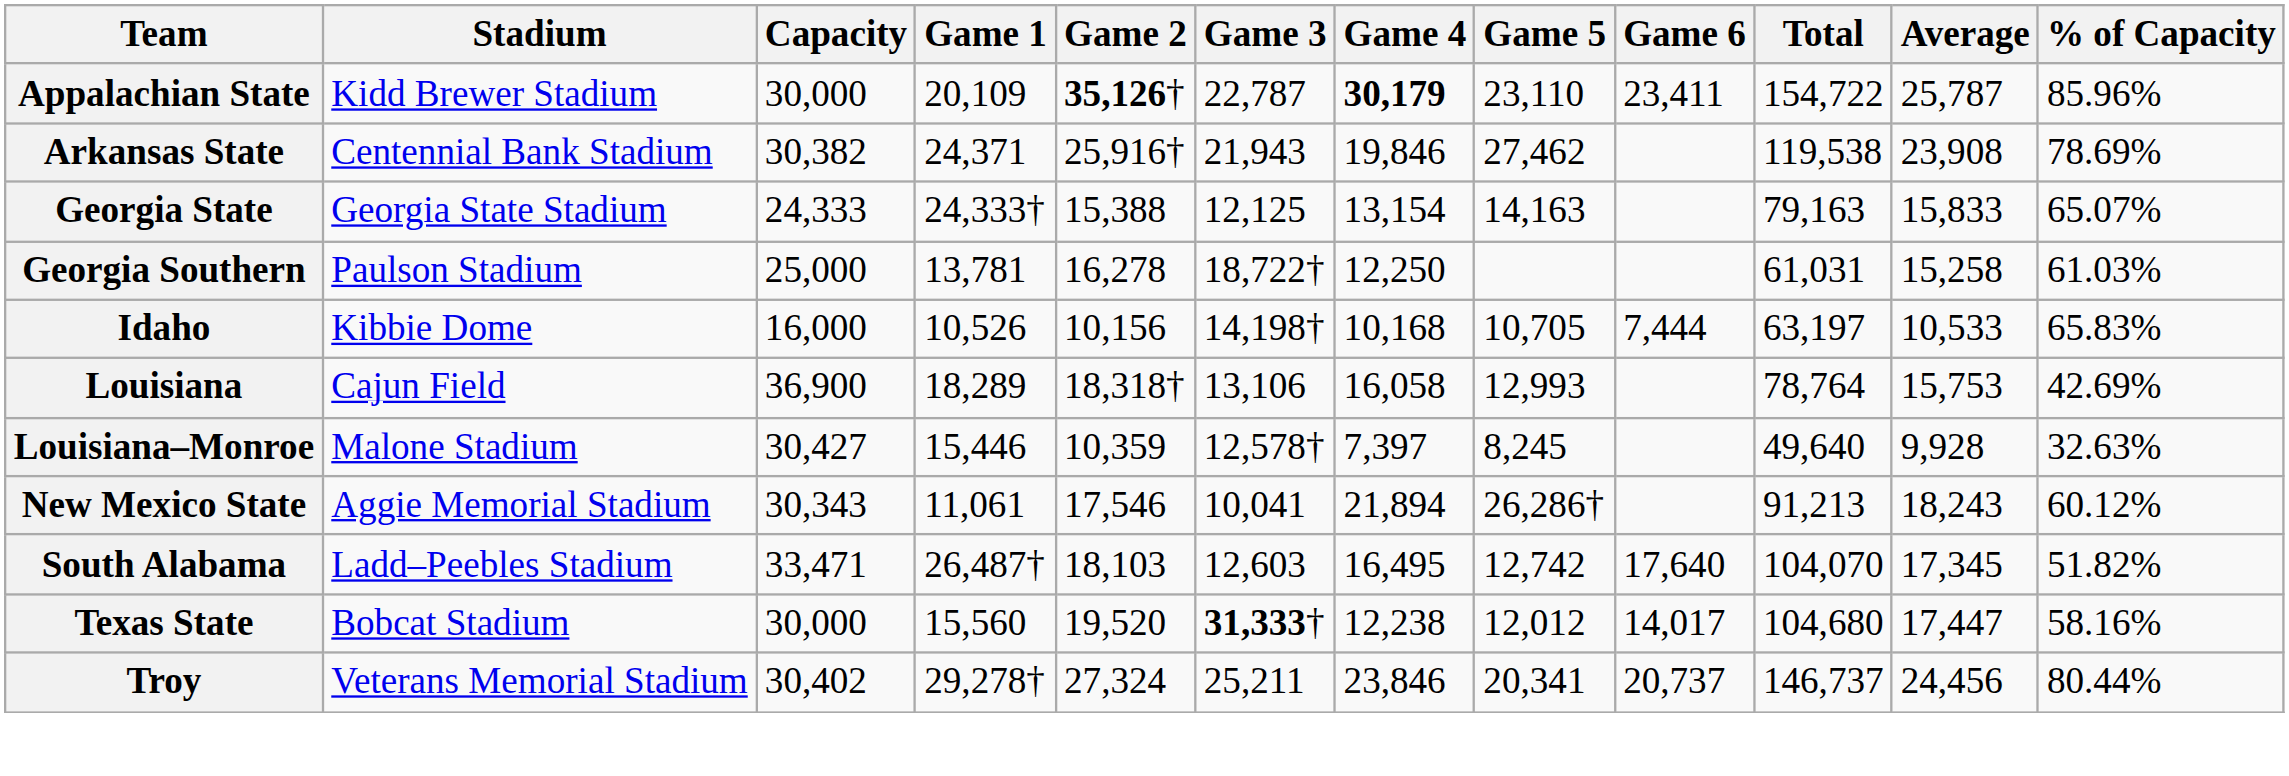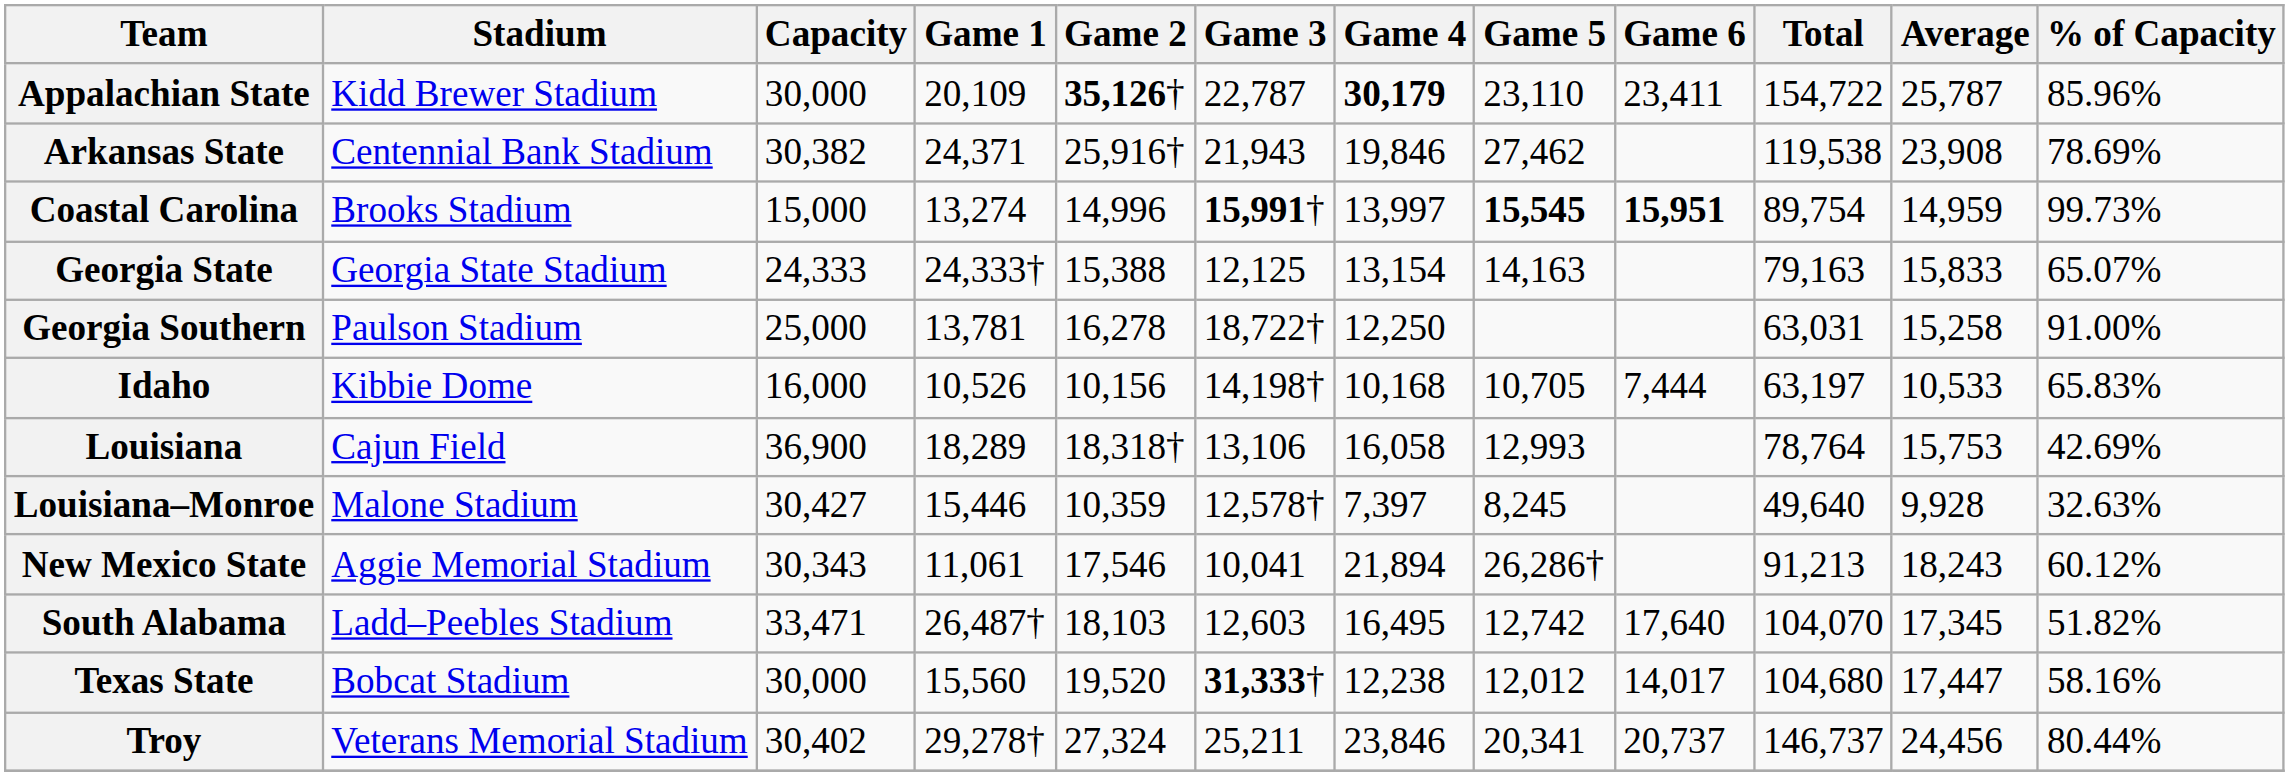+ row: (164, 210)
(1814, 269) 61,031 -> (1814, 328) 63,031
(2104, 269) 61.03% -> (2104, 328) 91.00%
